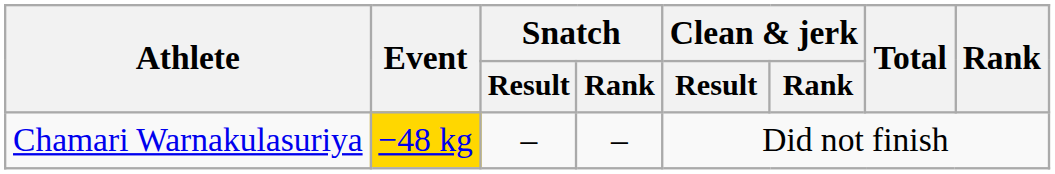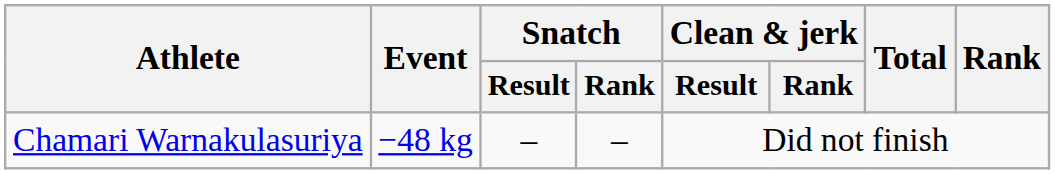(426, 139) gold background -> (426, 139) no background
